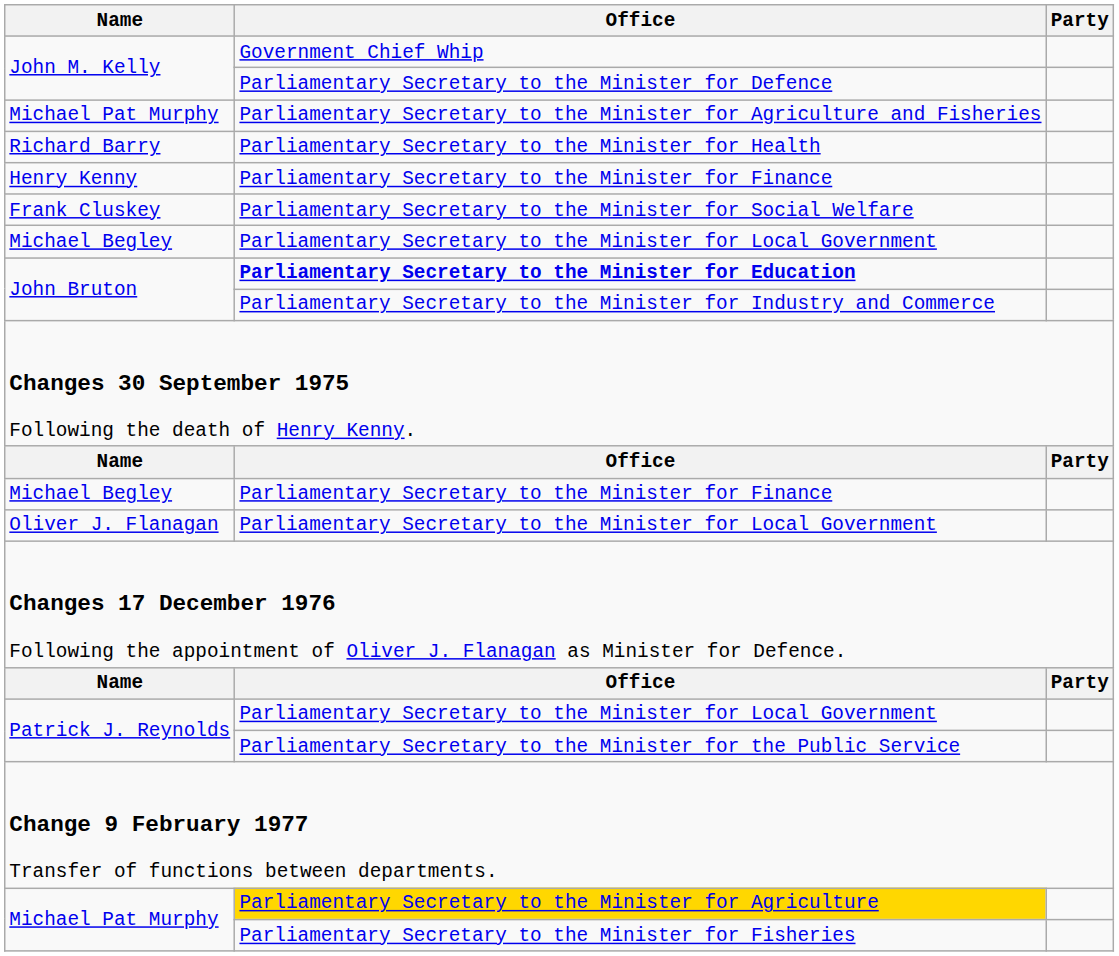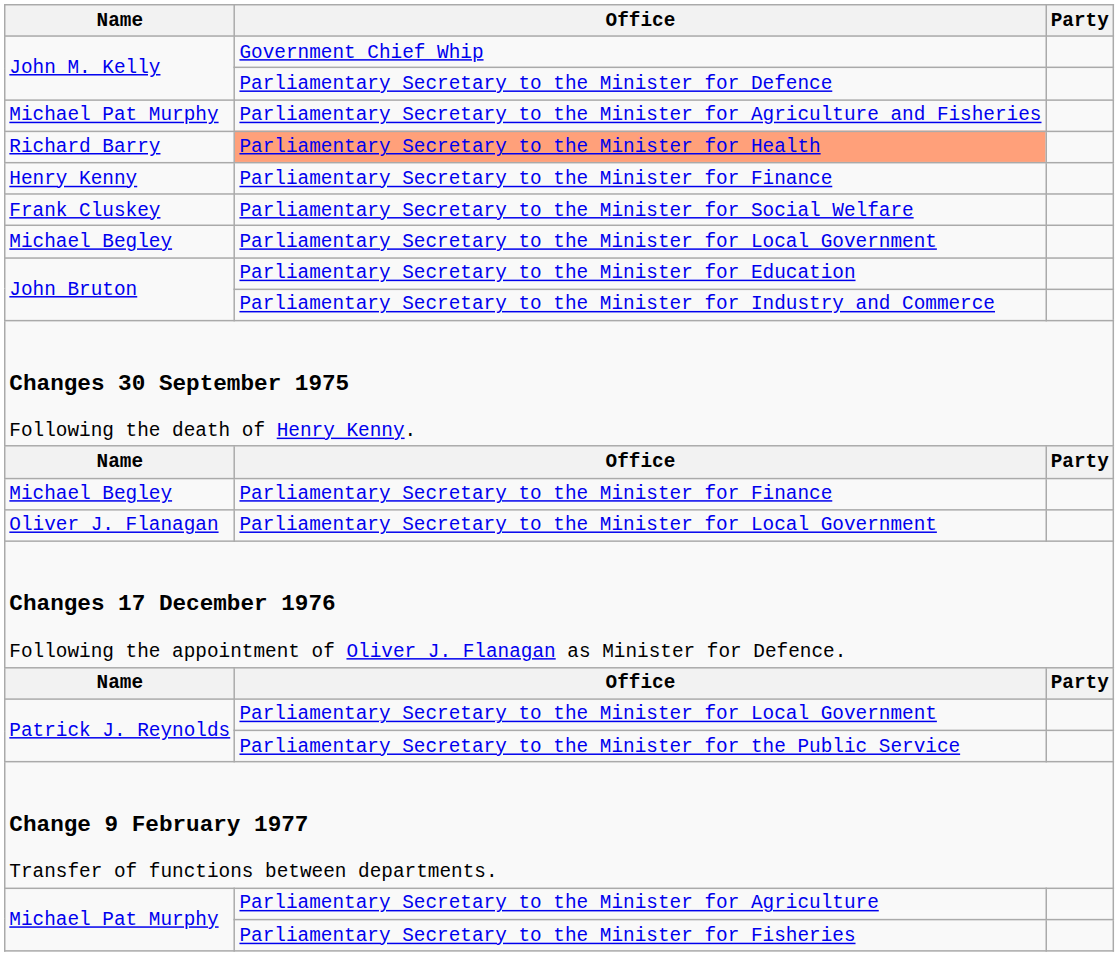(530, 147) no background -> (530, 147) lightsalmon background
(547, 273) bold -> (547, 273) normal
(559, 904) gold background -> (559, 904) no background
